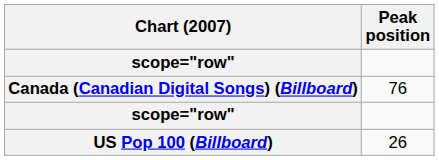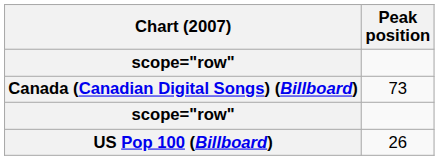(398, 89) 76 -> (398, 89) 73
